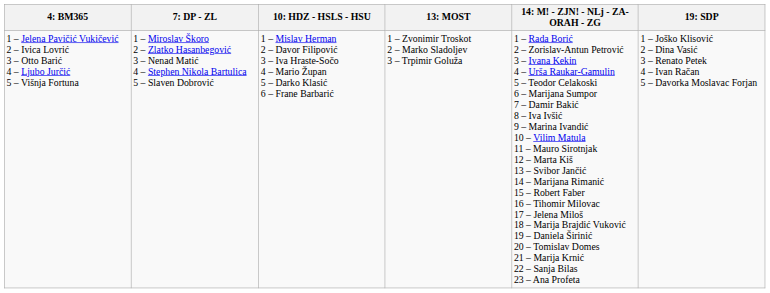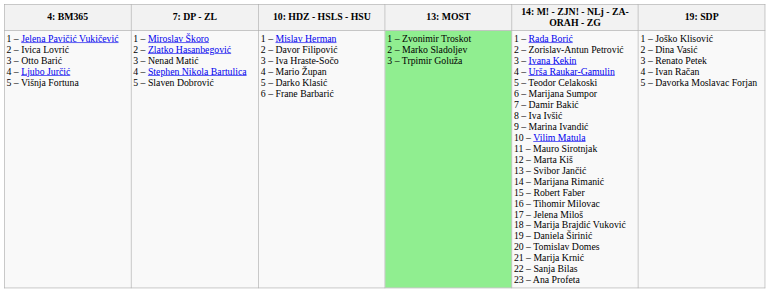(429, 49) no background -> (429, 49) lightgreen background
